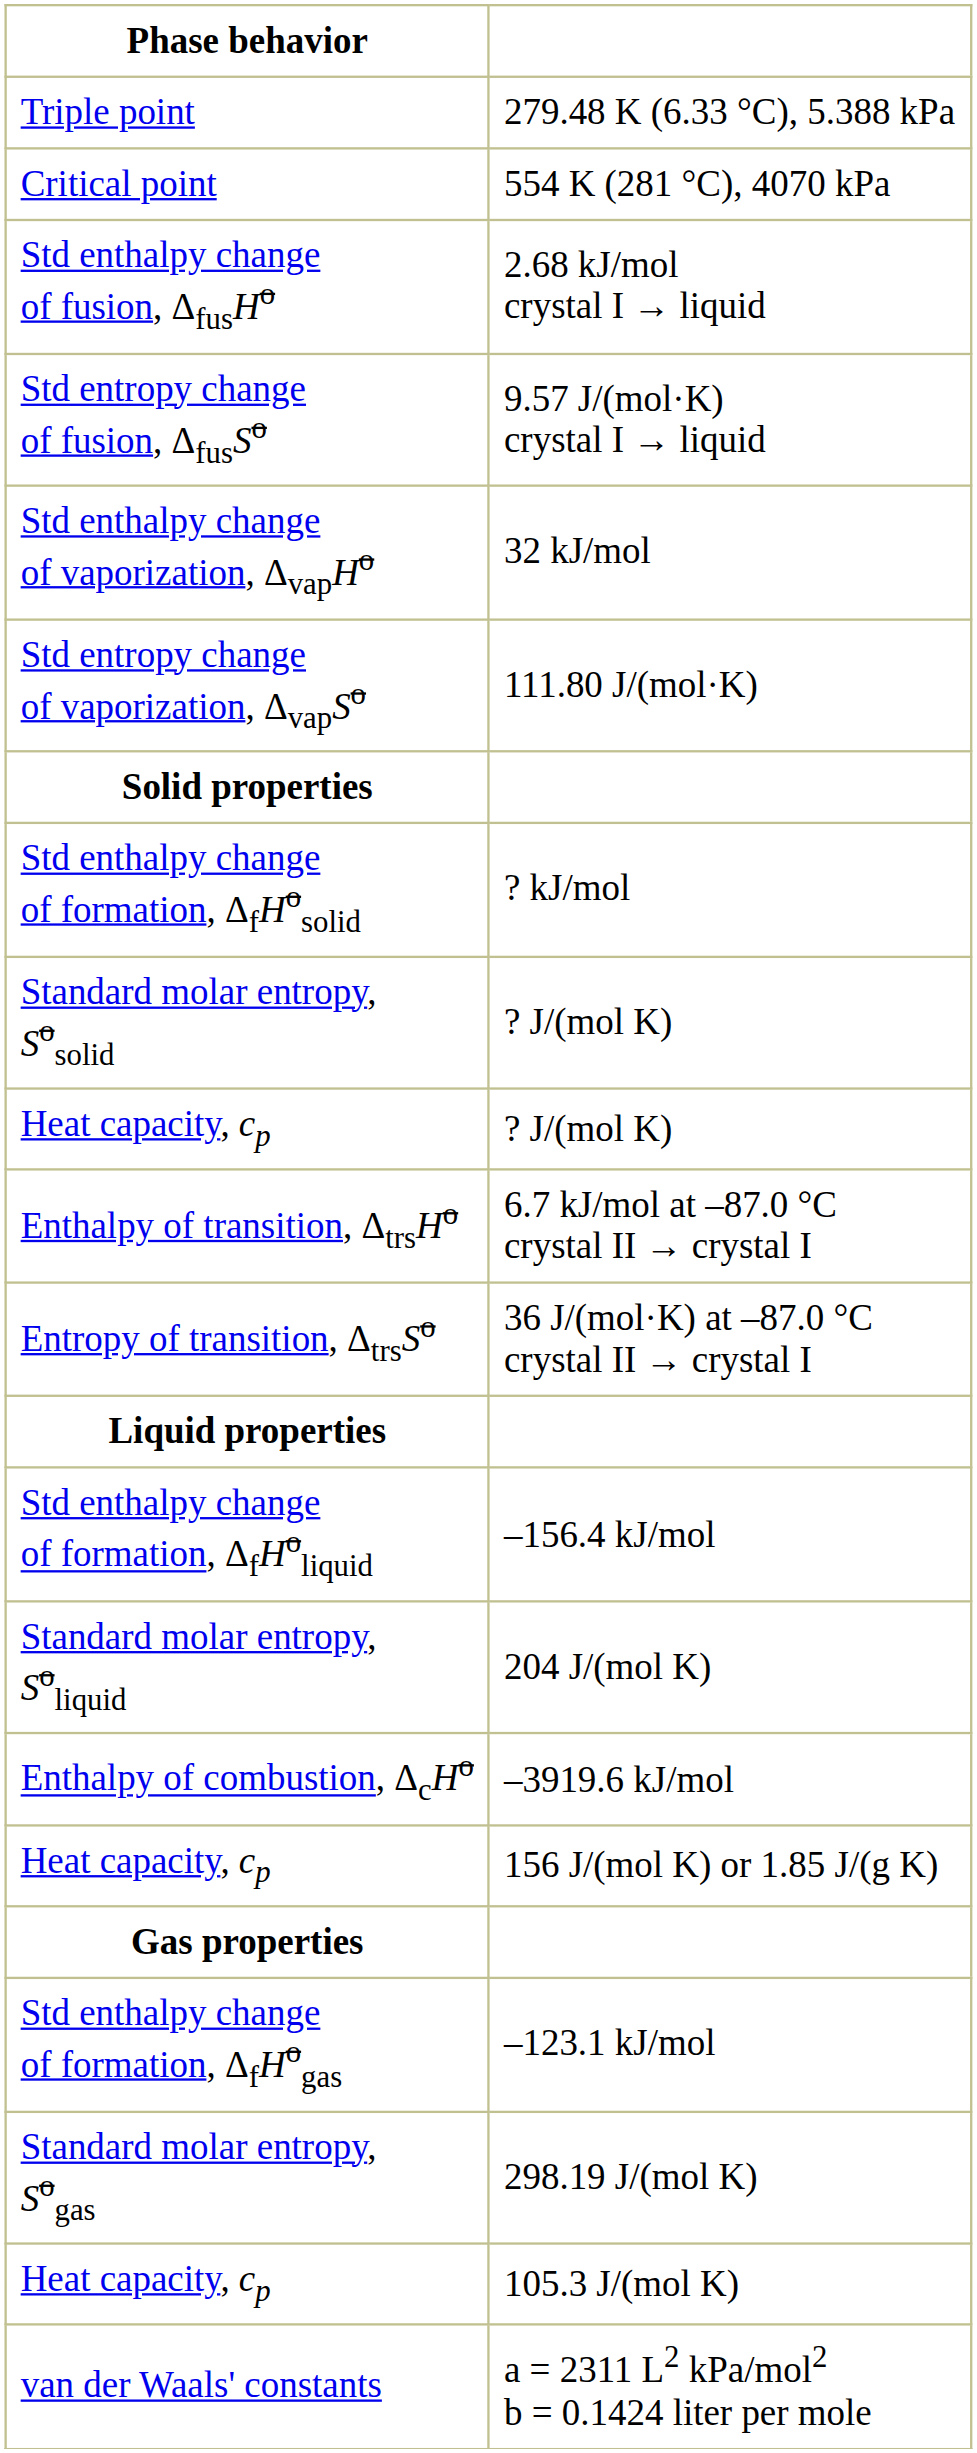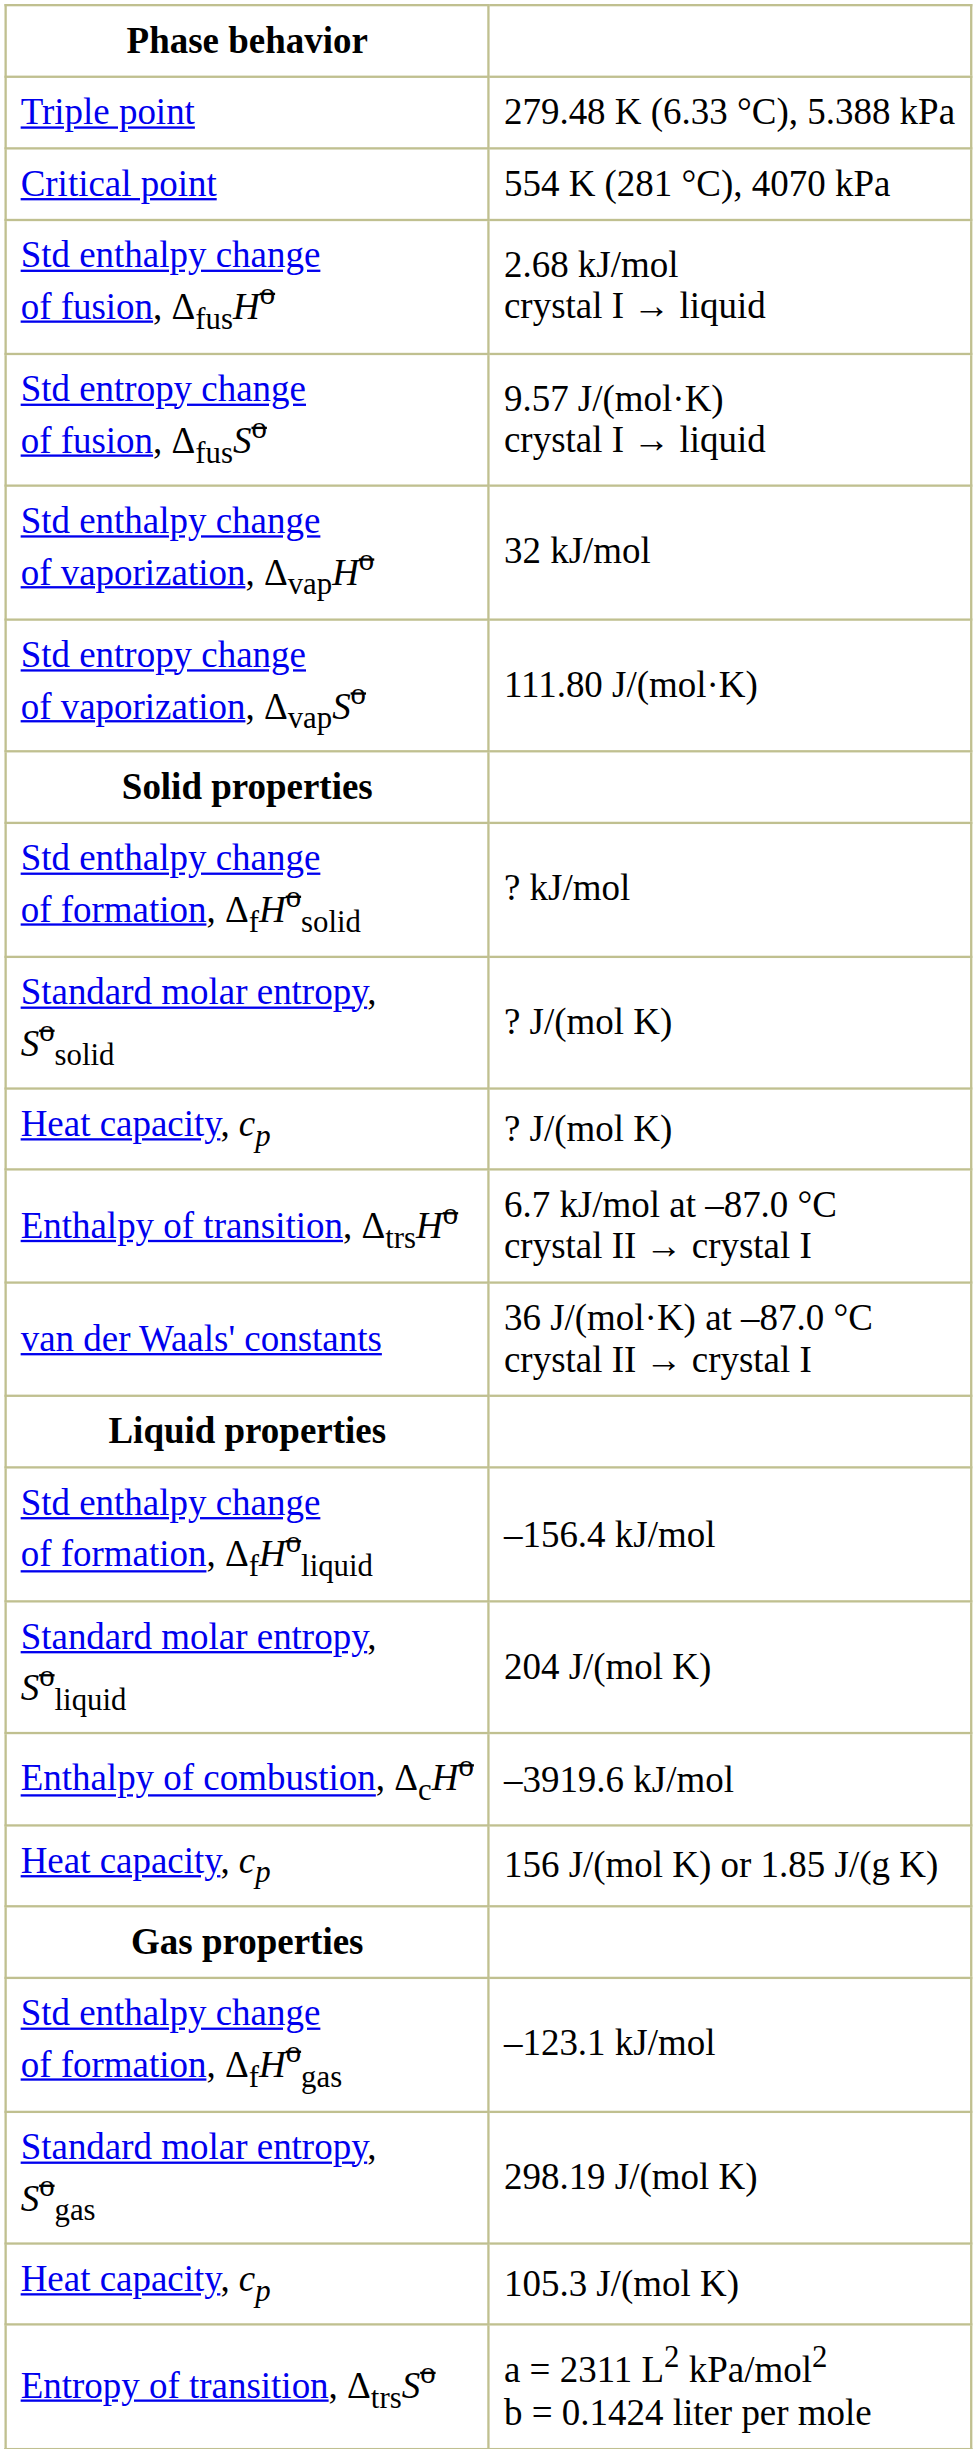(228, 1339) Entropy of transition, ΔtrsSo -> (201, 1339) van der Waals' constants
(201, 2385) van der Waals' constants -> (228, 2385) Entropy of transition, ΔtrsSo
